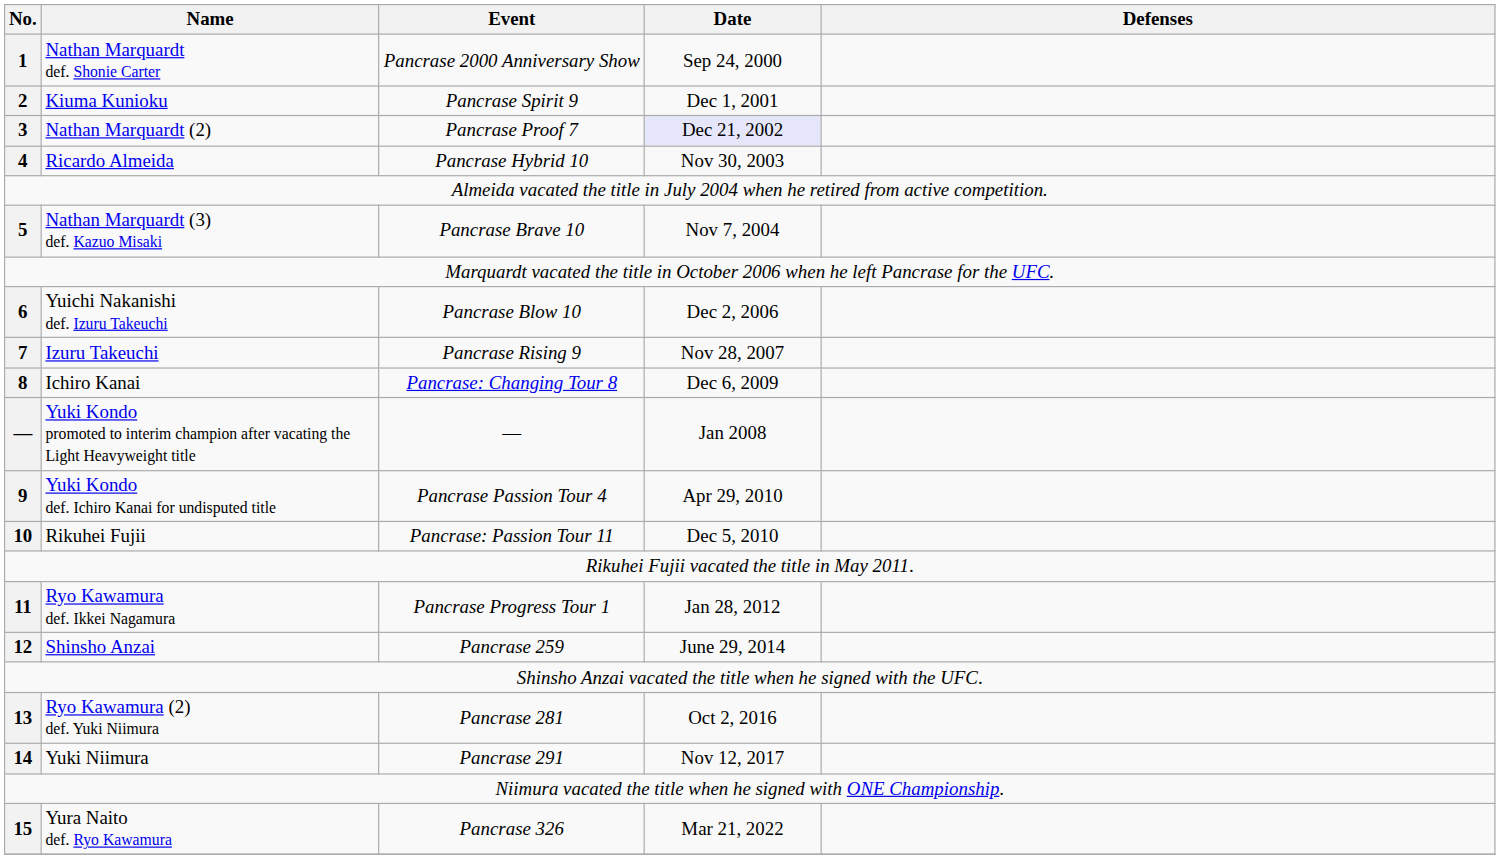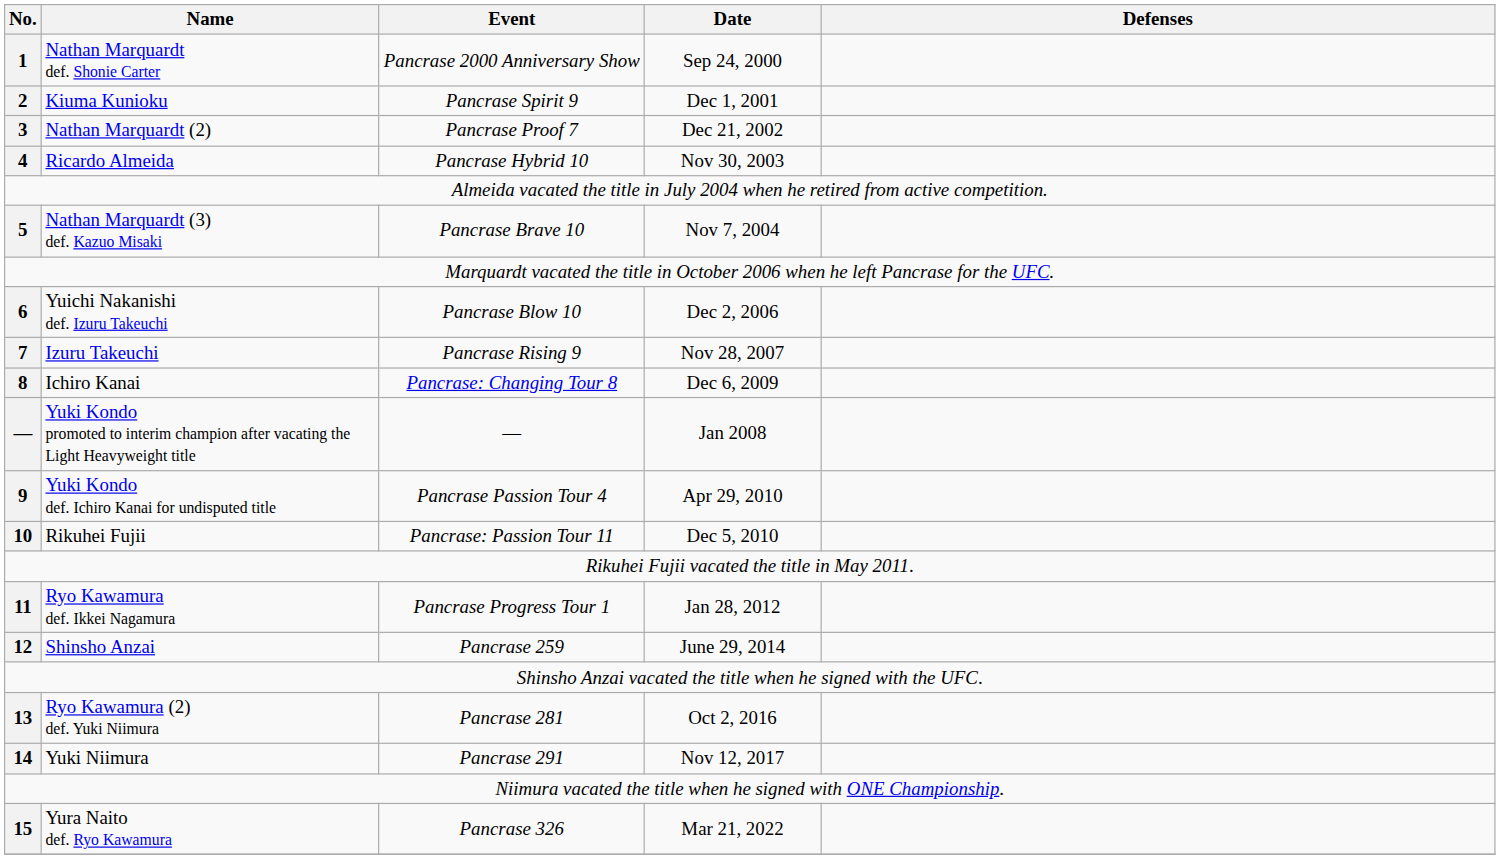(732, 130) lavender background -> (732, 130) no background
